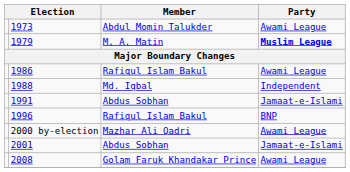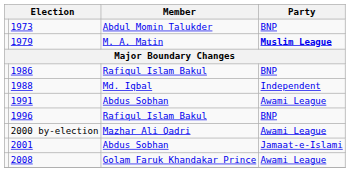(293, 27) Awami League -> (269, 27) BNP
(293, 71) Awami League -> (269, 71) BNP
(302, 101) Jamaat-e-Islami -> (293, 101) Awami League
